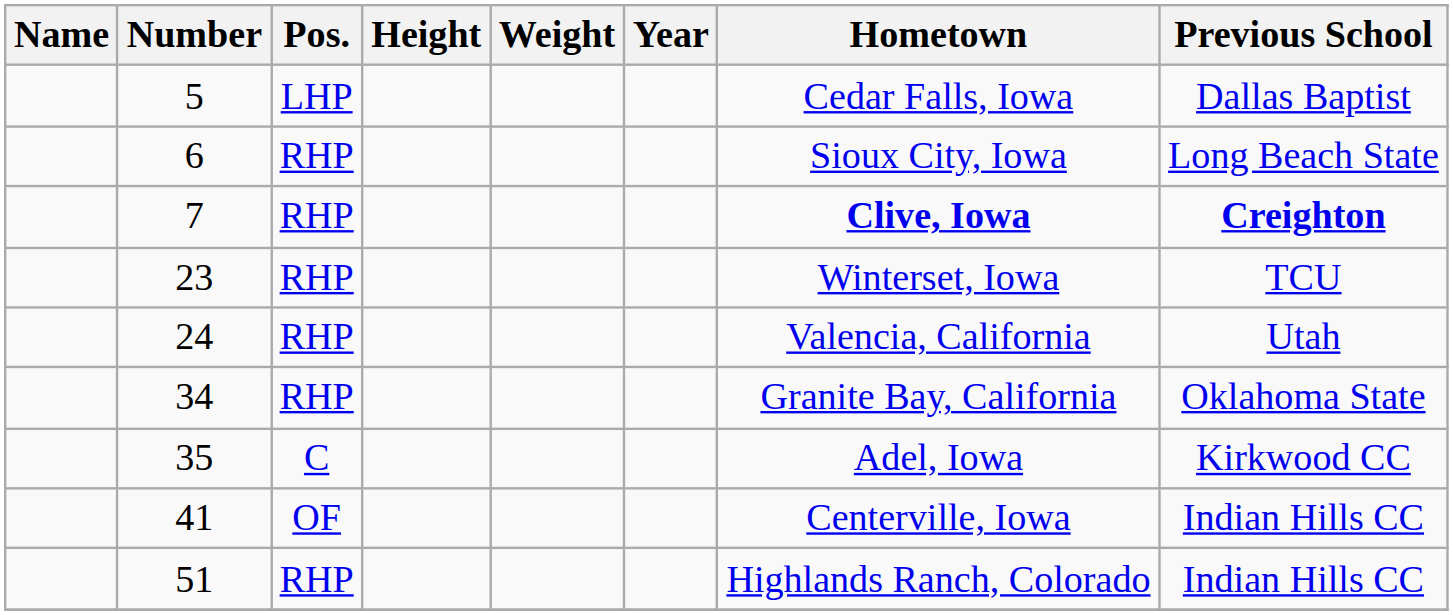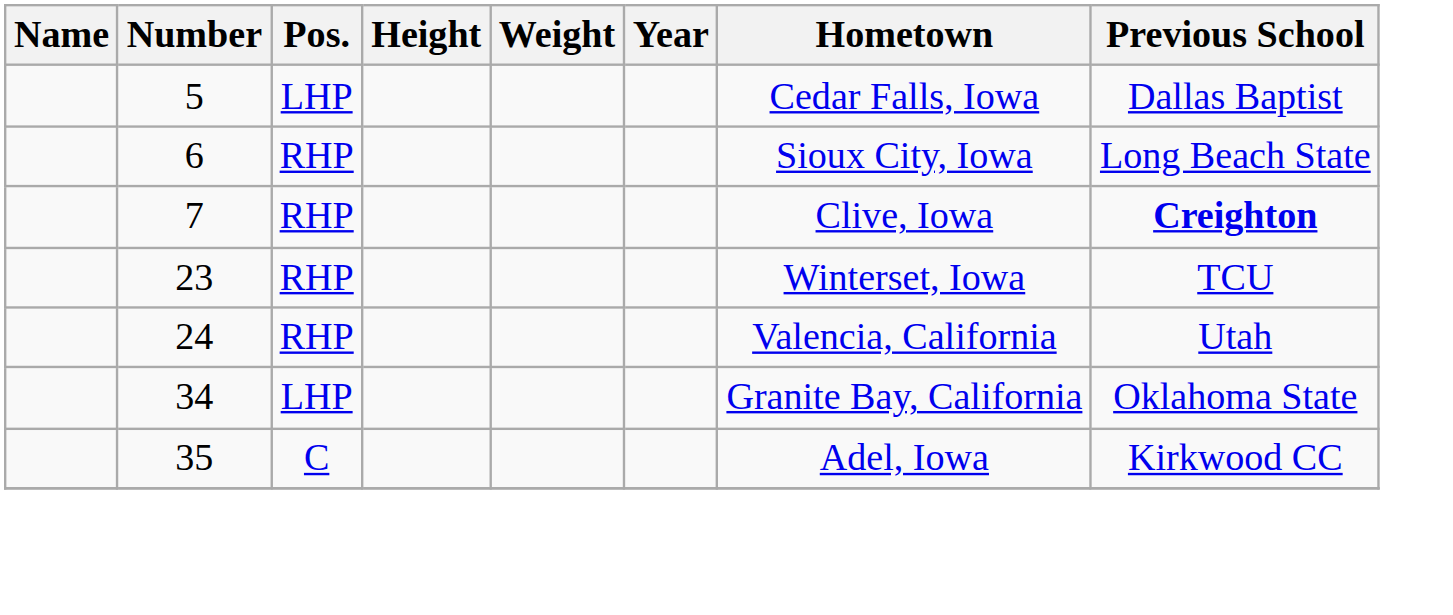(938, 215) bold -> (904, 215) normal
(317, 397) RHP -> (317, 397) LHP
- row: (194, 517)
- row: (194, 578)
